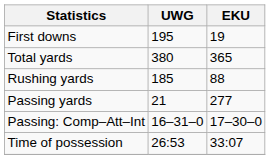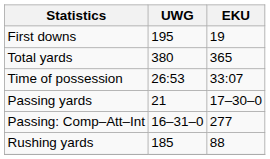rows swapped: (50, 79) <-> (65, 143)
(221, 100) 277 -> (236, 100) 17–30–0
(236, 122) 17–30–0 -> (221, 122) 277
